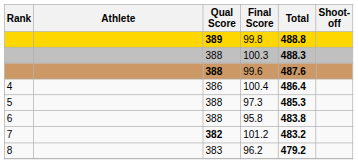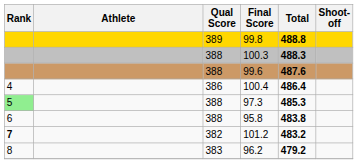(214, 40) bold -> (214, 40) normal
(214, 71) bold -> (214, 71) normal
(9, 103) no background -> (9, 103) lightgreen background
(9, 135) normal -> (9, 135) bold
(214, 135) bold -> (214, 135) normal
